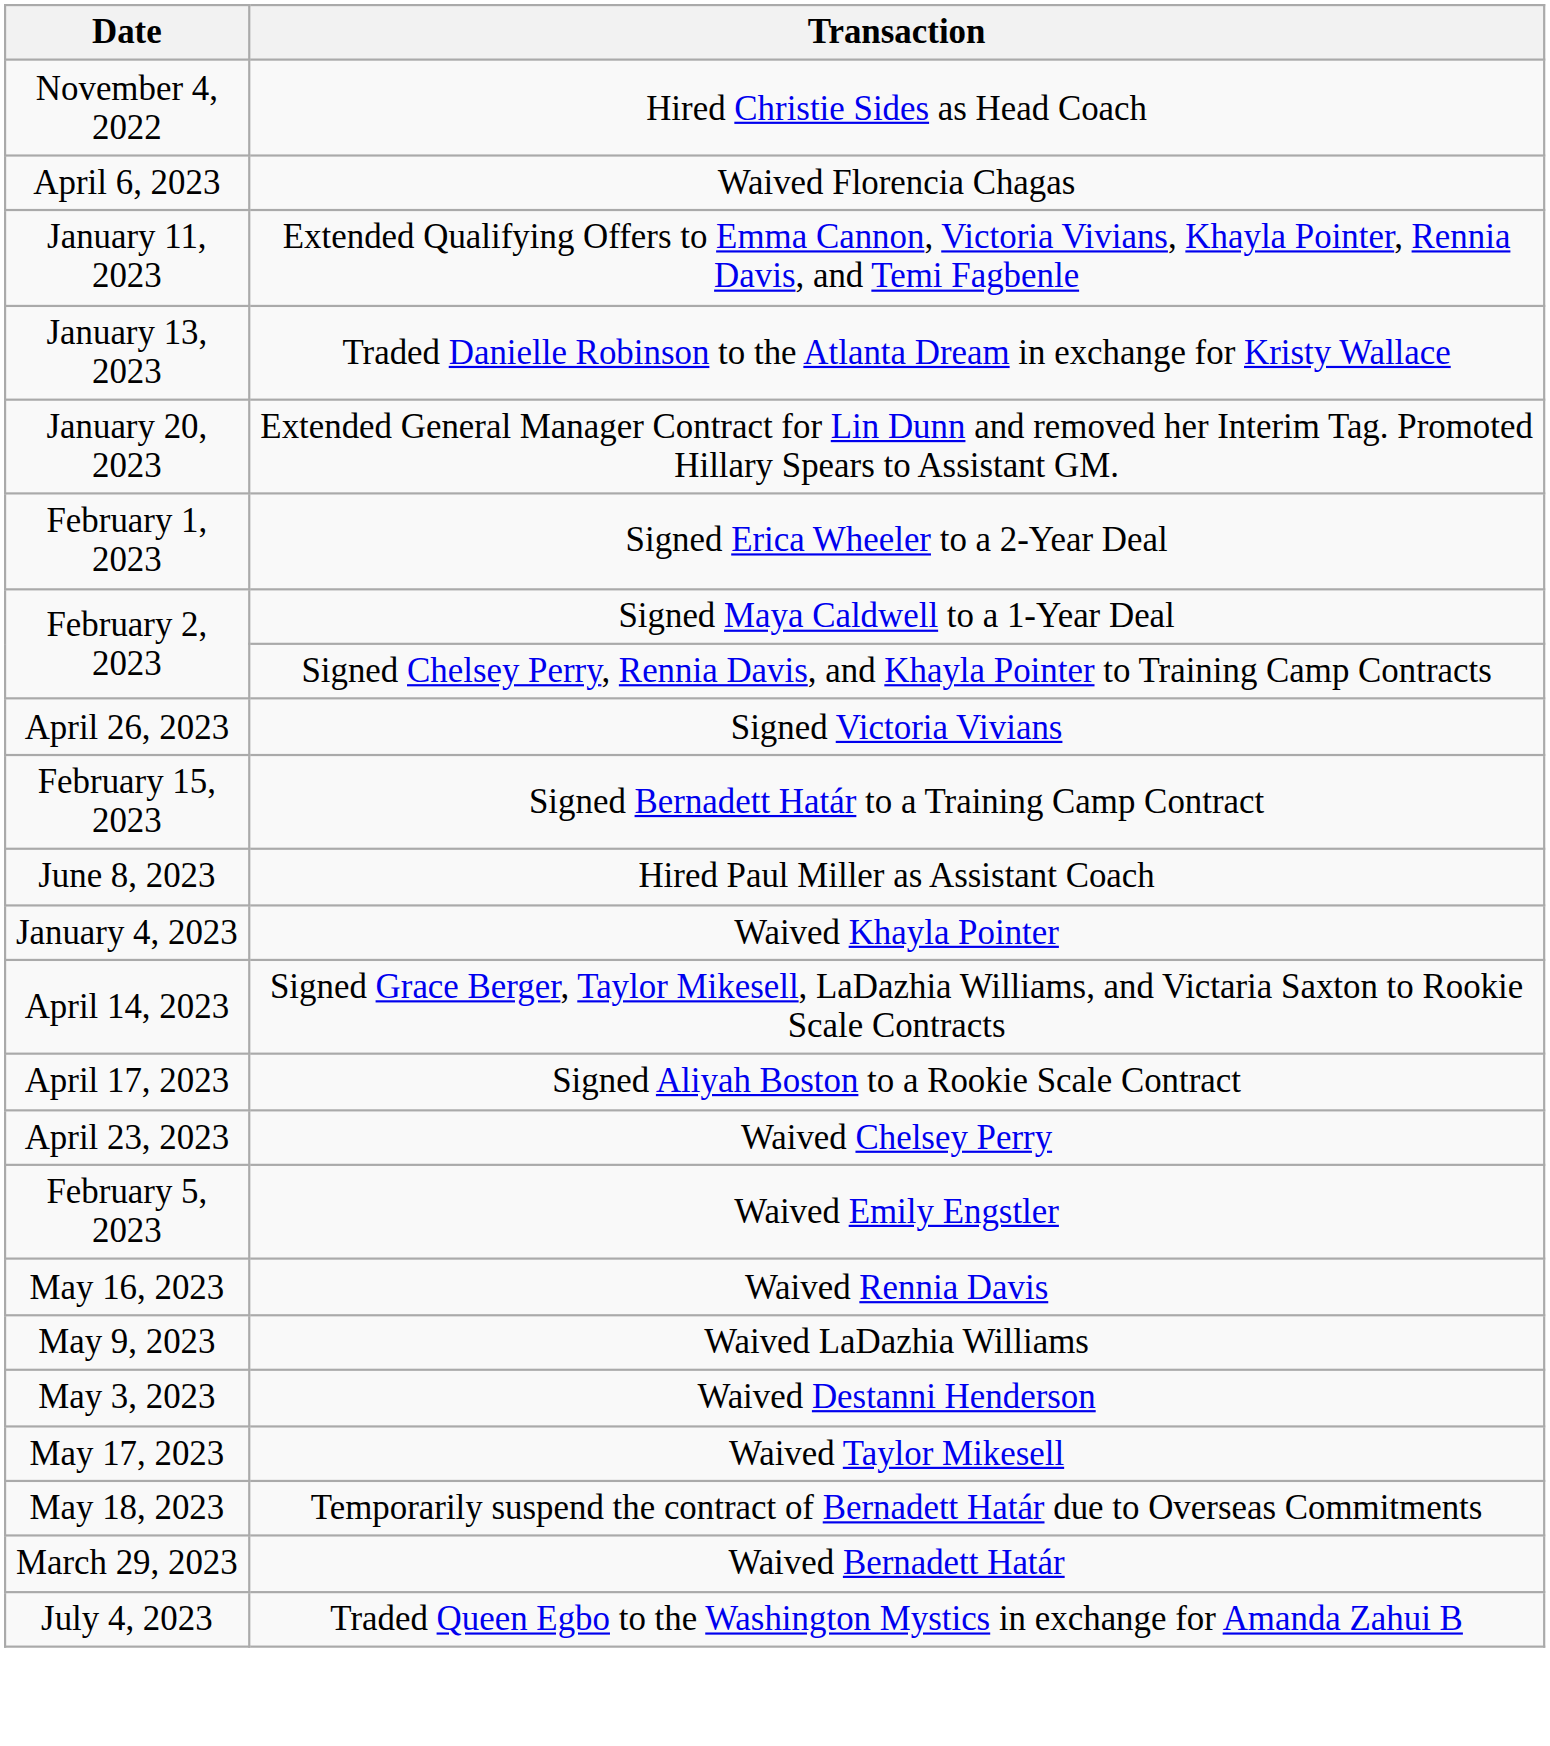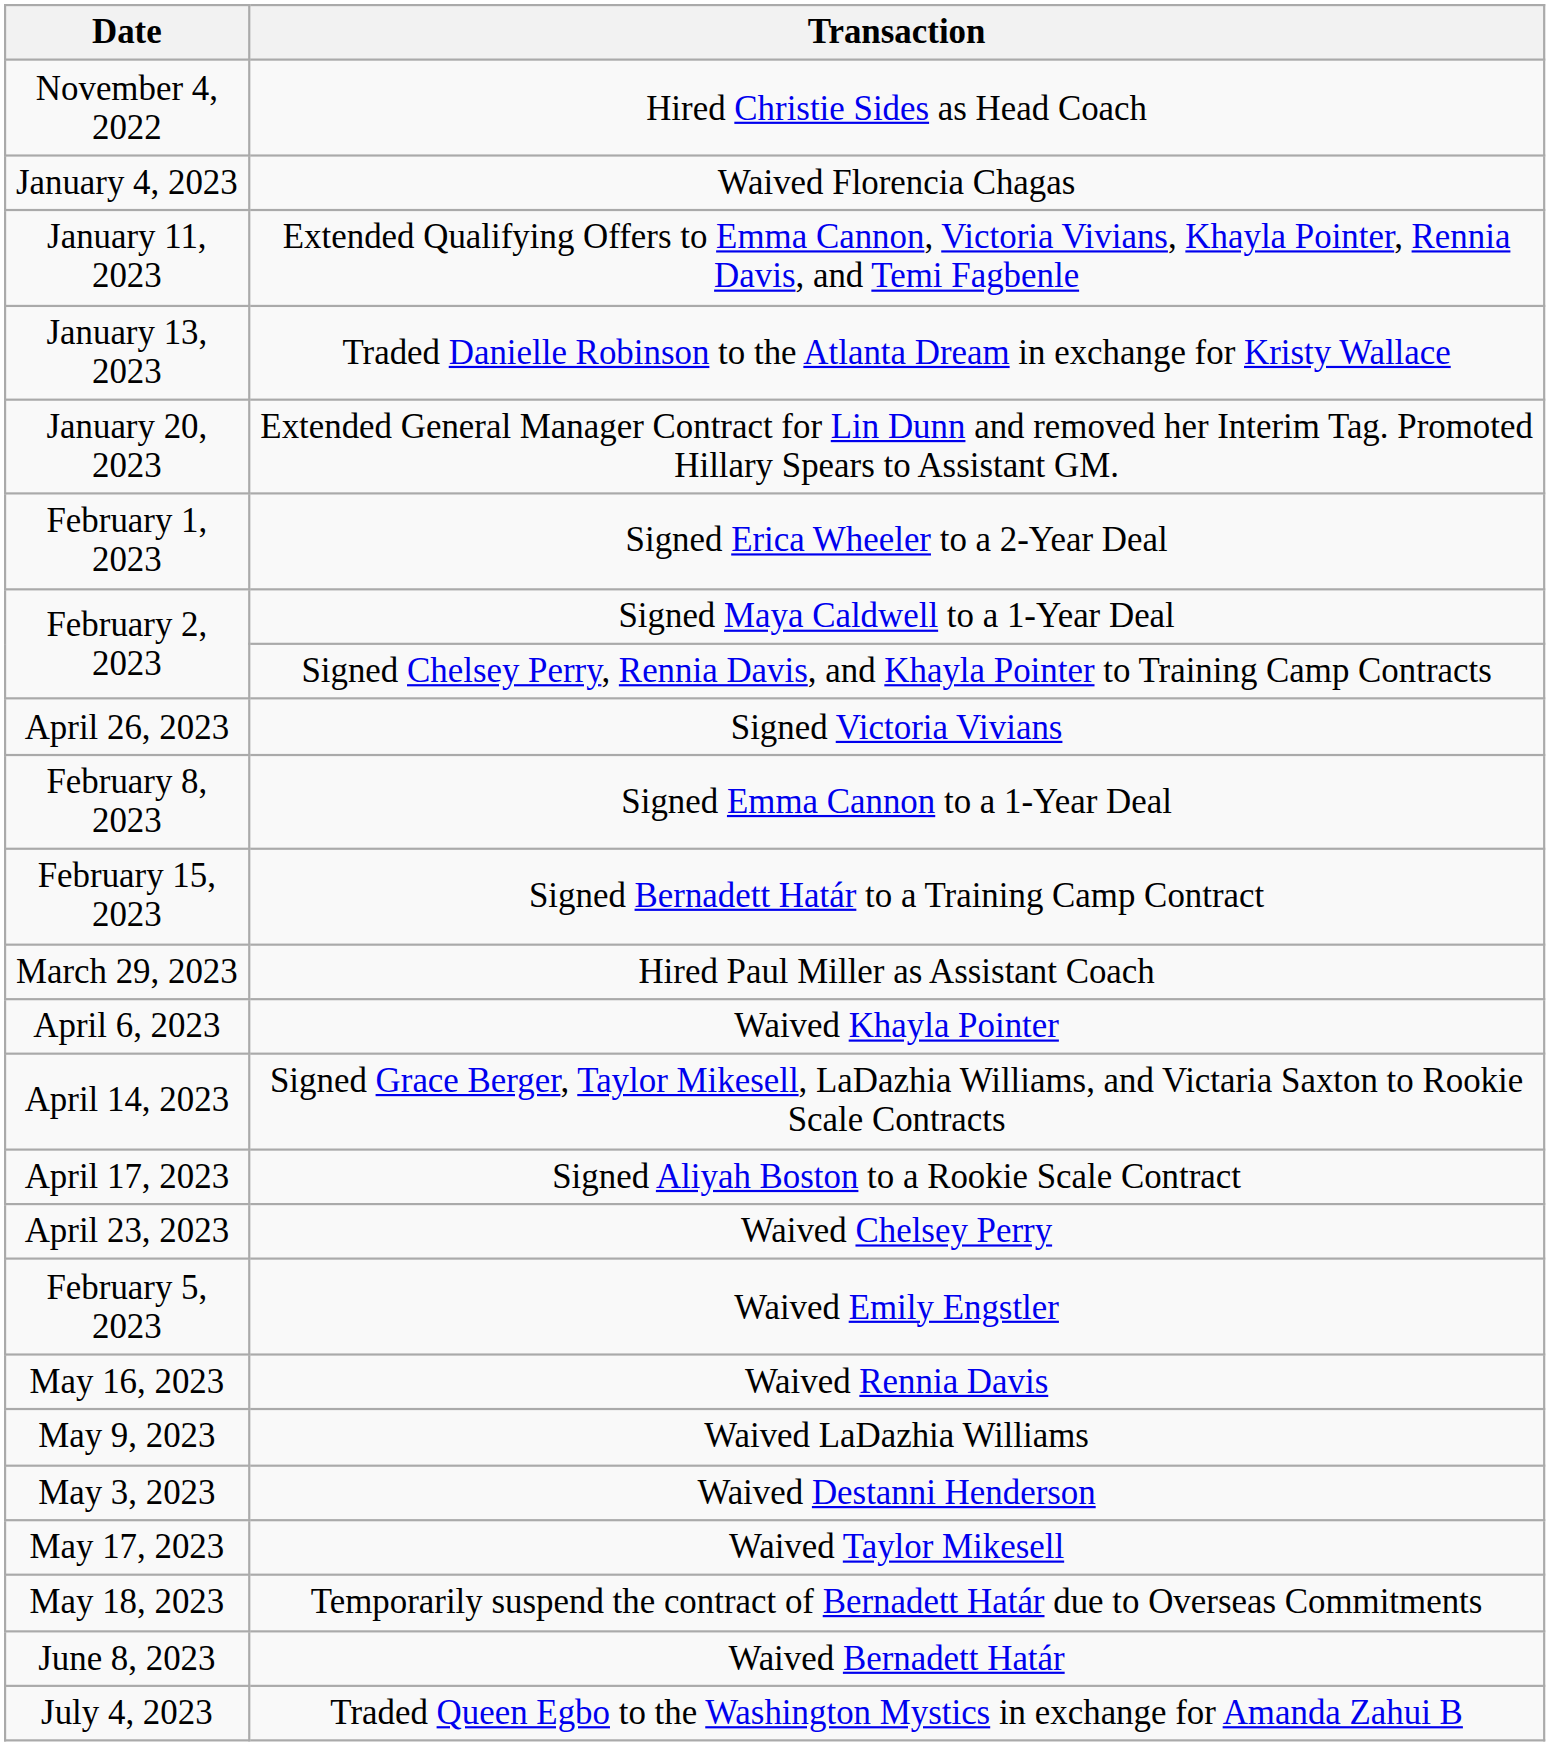(127, 182) April 6, 2023 -> (127, 182) January 4, 2023
+ row: (897, 801)
(127, 876) June 8, 2023 -> (127, 970) March 29, 2023
(127, 931) January 4, 2023 -> (127, 1025) April 6, 2023
(127, 1563) March 29, 2023 -> (127, 1657) June 8, 2023
